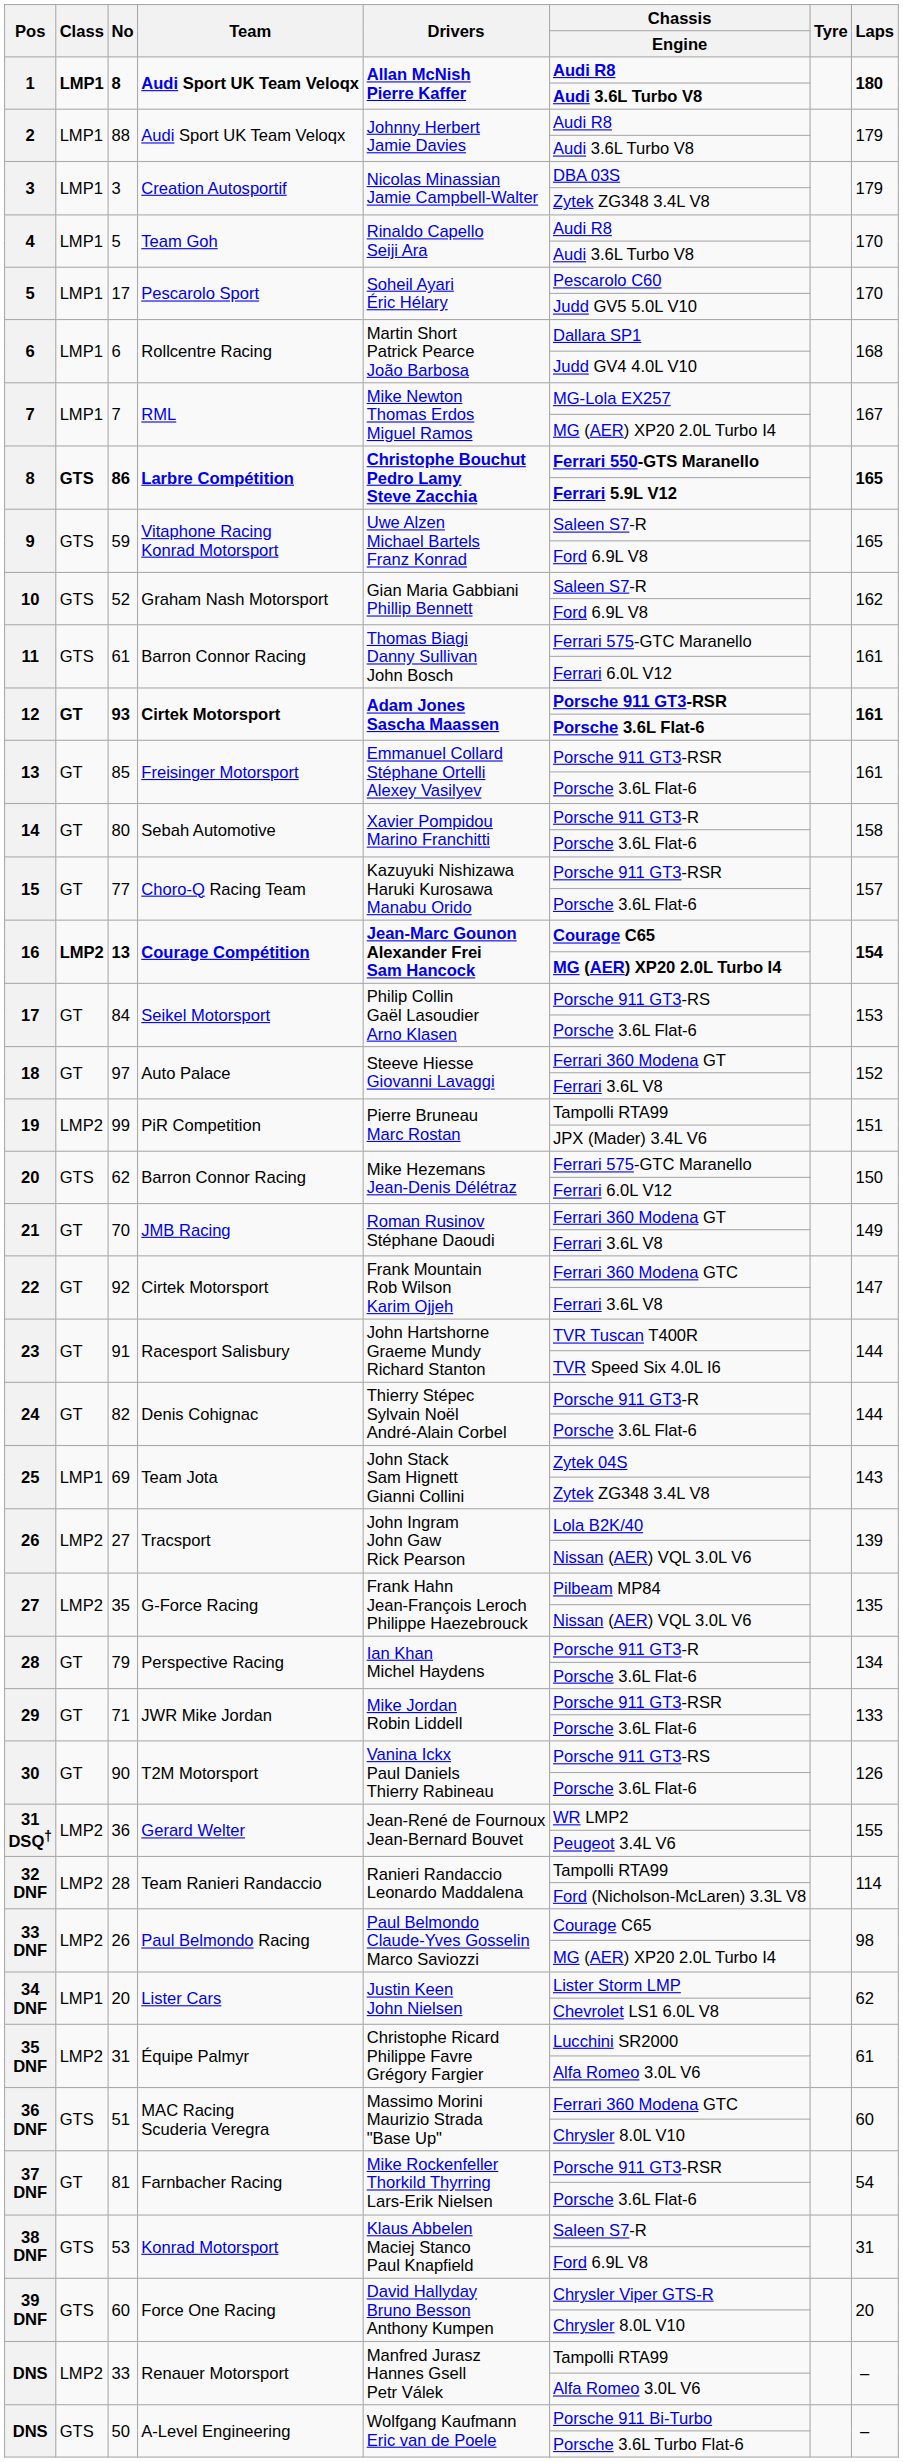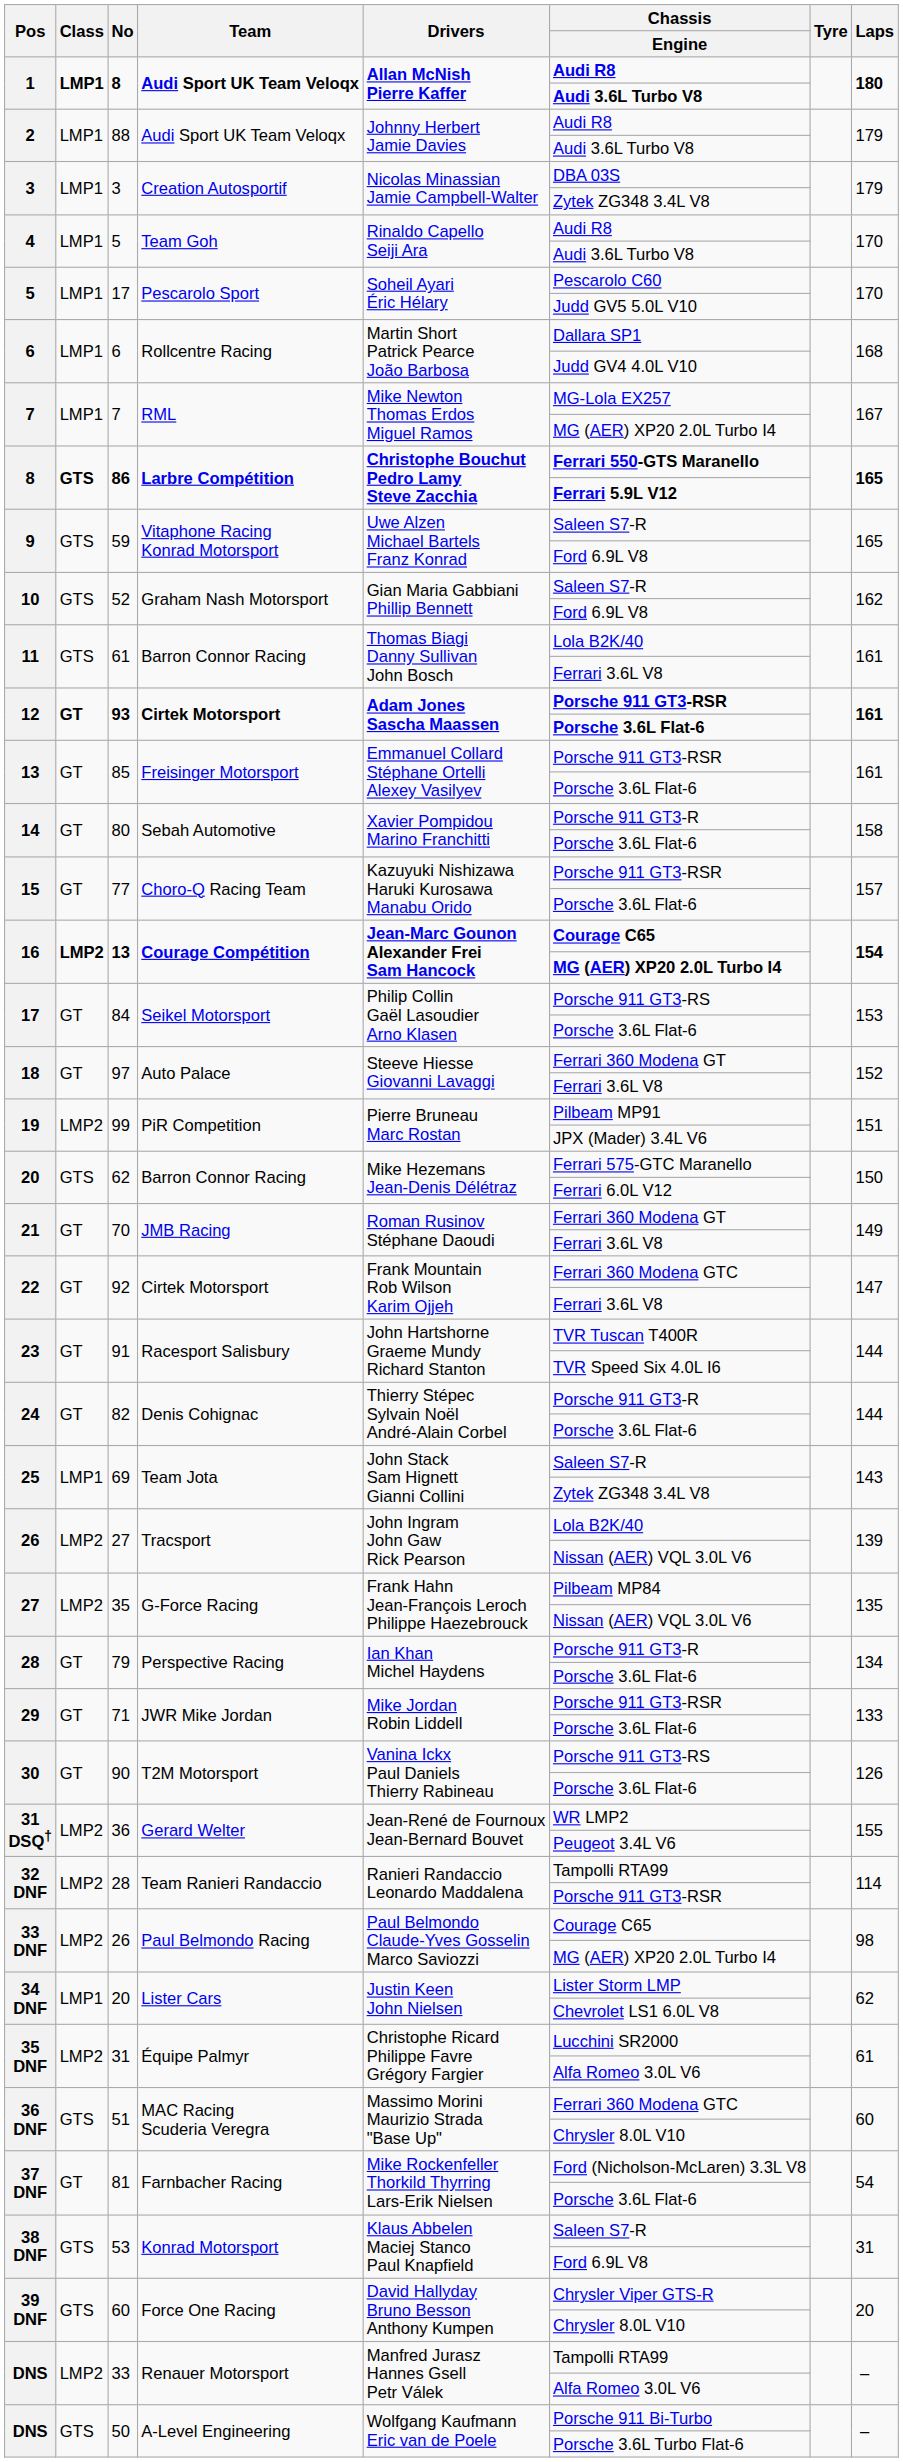(652, 641) Ferrari 575-GTC Maranello -> (598, 641) Lola B2K/40
(612, 673) Ferrari 6.0L V12 -> (608, 673) Ferrari 3.6L V8
(611, 1112) Tampolli RTA99 -> (607, 1112) Pilbeam MP91
(590, 1462) Zytek 04S -> (600, 1462) Saleen S7-R
(680, 1896) Ford (Nicholson-McLaren) 3.3L V8 -> (637, 1896) Porsche 911 GT3-RSR
(637, 2167) Porsche 911 GT3-RSR -> (680, 2167) Ford (Nicholson-McLaren) 3.3L V8
